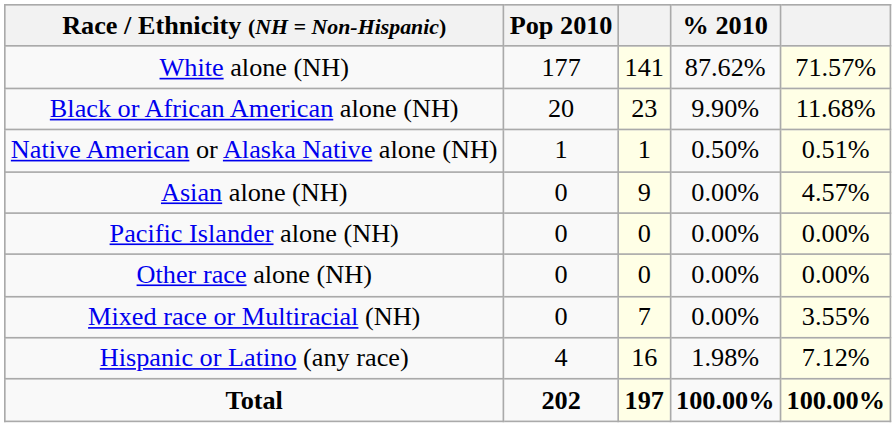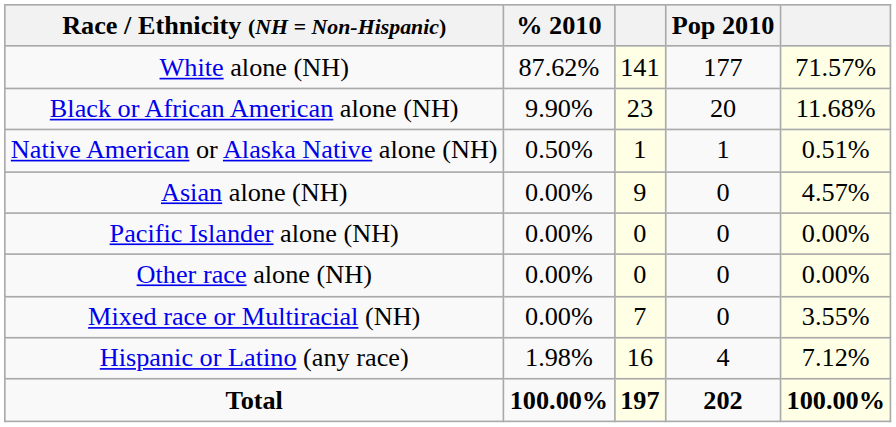columns swapped: (561, 25) <-> (725, 25)
